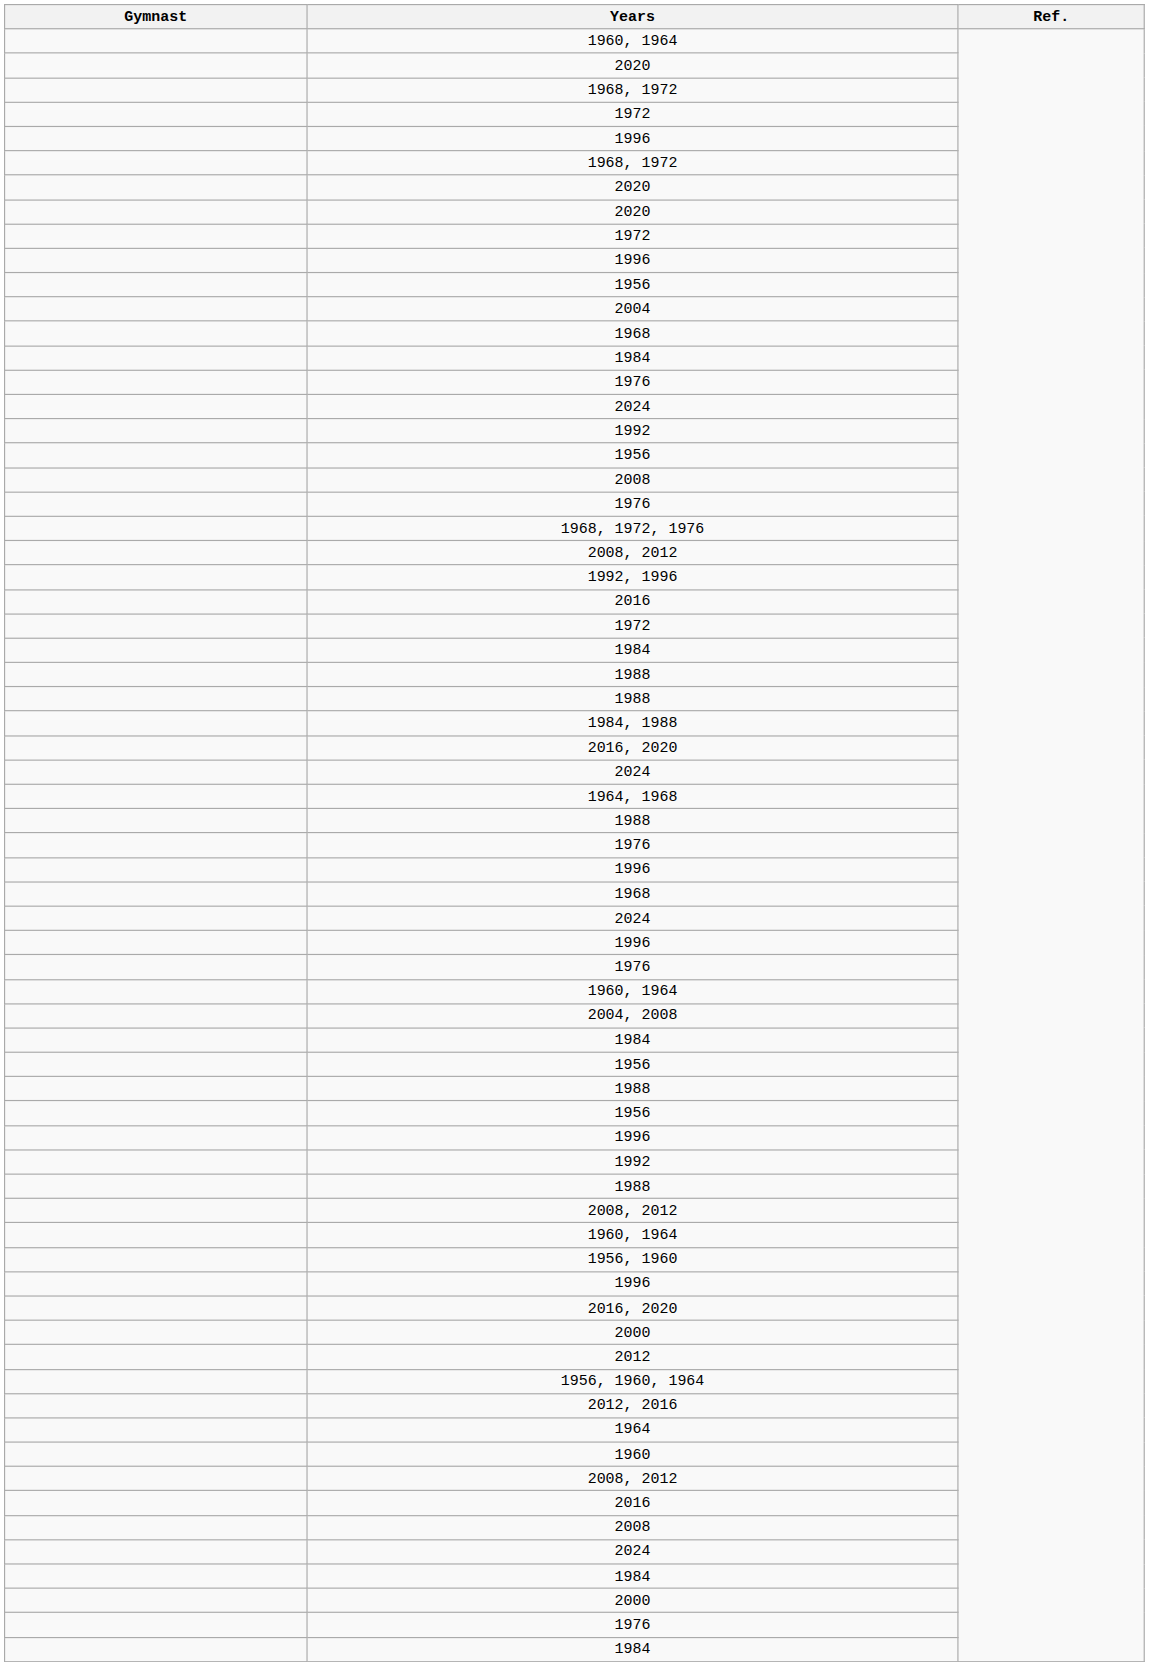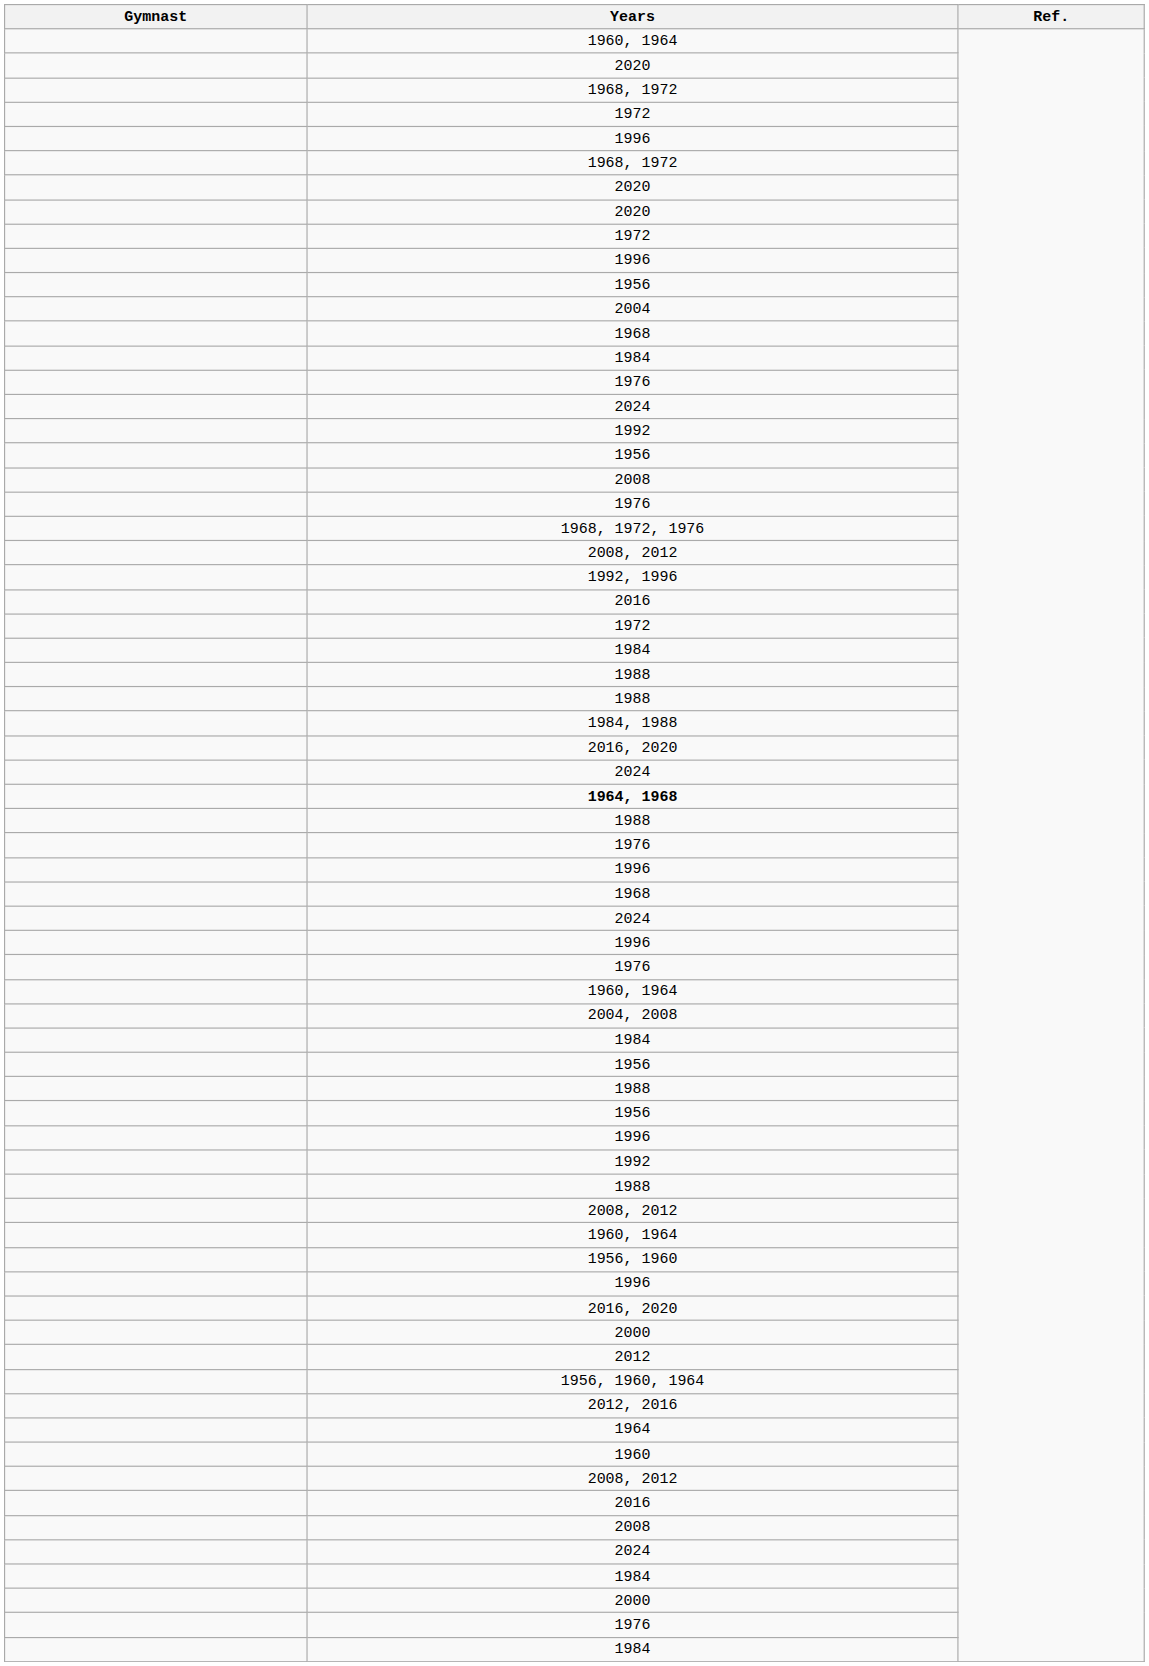(633, 796) normal -> (633, 796) bold
